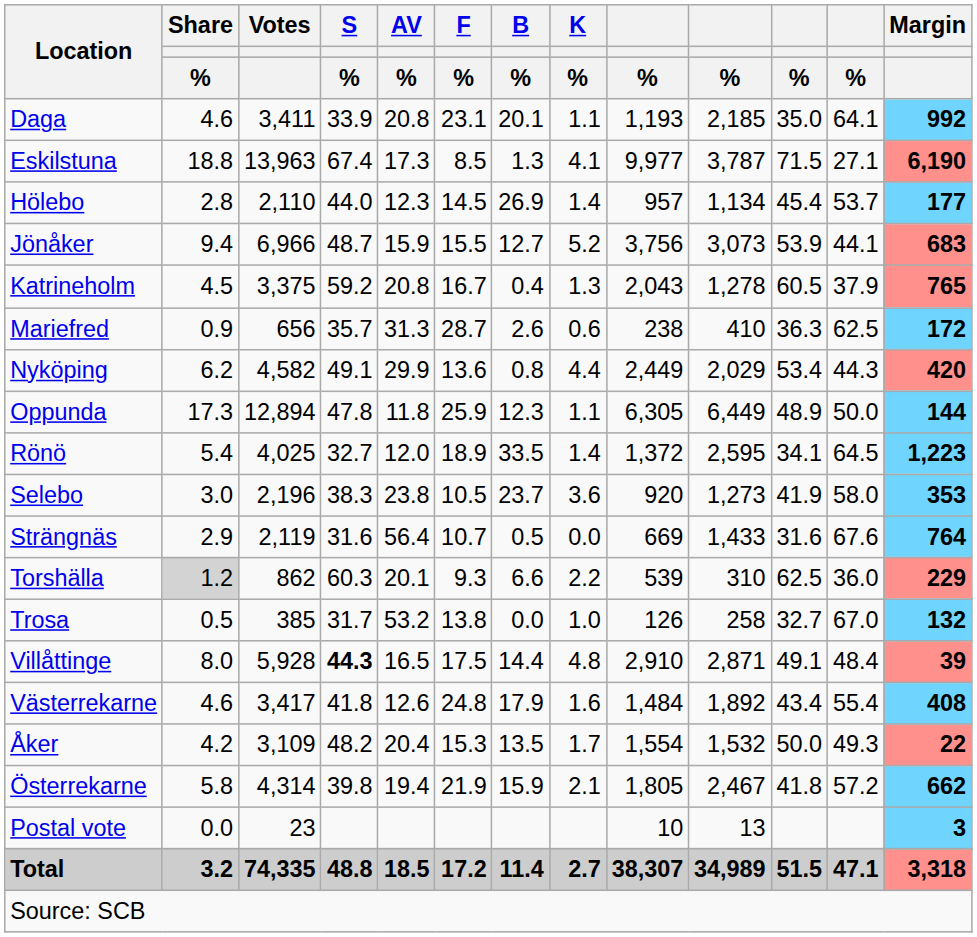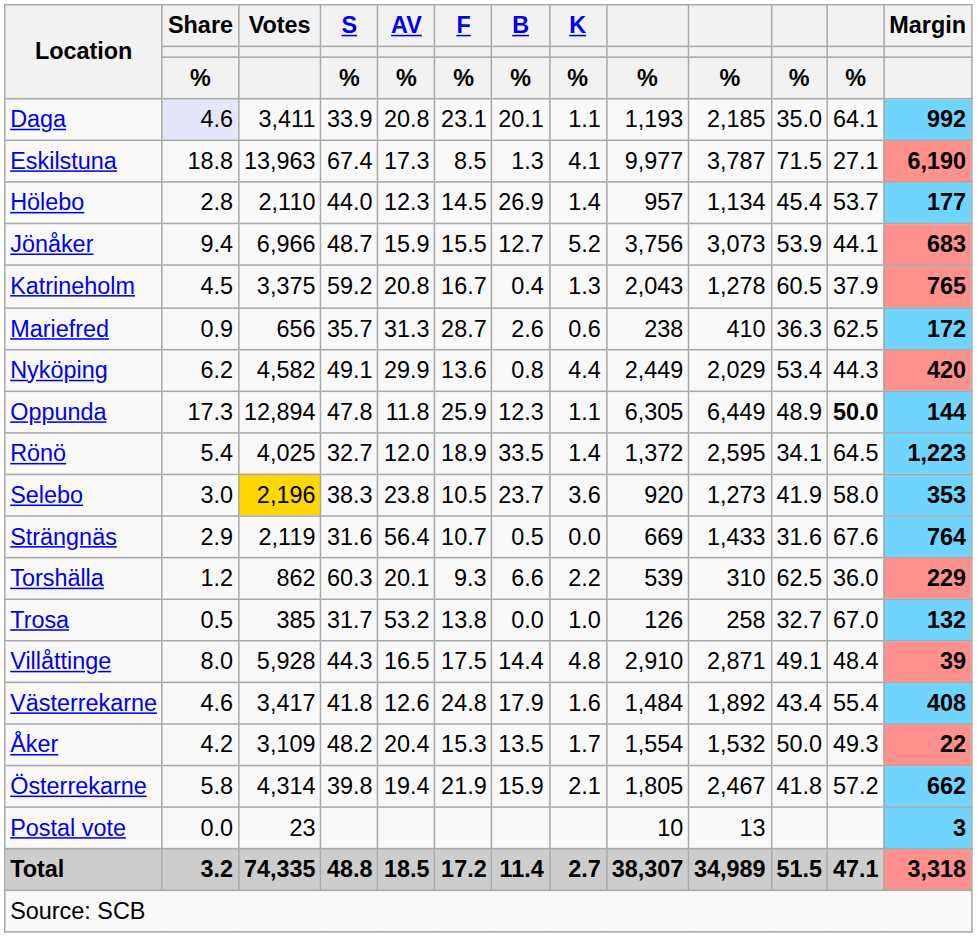(217, 119) no background -> (217, 119) lavender background
(856, 411) normal -> (856, 411) bold
(286, 494) no background -> (286, 494) gold background
(217, 578) lightgrey background -> (217, 578) no background
(350, 661) bold -> (350, 661) normal
